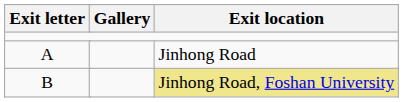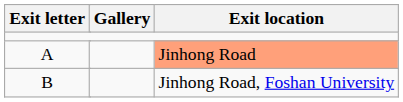(207, 54) no background -> (207, 54) lightsalmon background
(276, 82) khaki background -> (276, 82) no background
